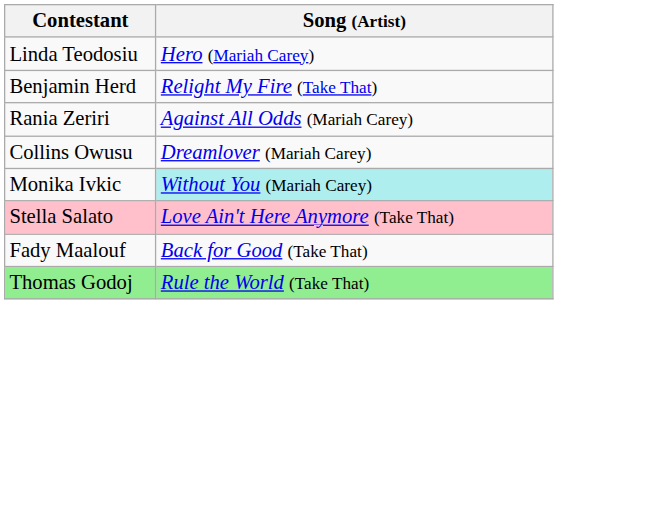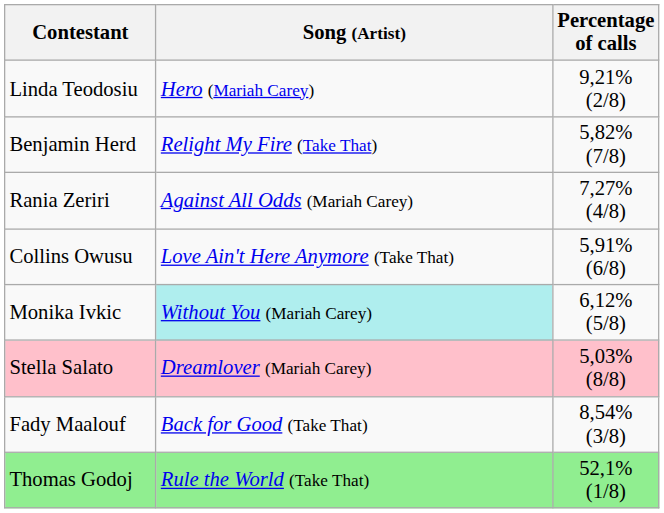+ column: (606, 32)
(266, 151) Dreamlover (Mariah Carey) -> (307, 256) Love Ain't Here Anymore (Take That)
(307, 217) Love Ain't Here Anymore (Take That) -> (266, 368) Dreamlover (Mariah Carey)
